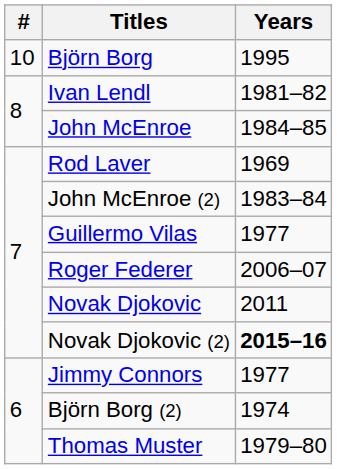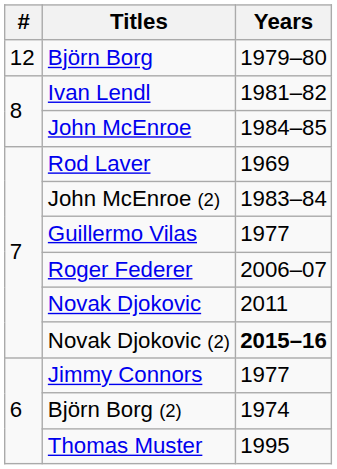(22, 57) 10 -> (22, 57) 12
(265, 57) 1995 -> (284, 57) 1979–80
(284, 445) 1979–80 -> (265, 445) 1995
